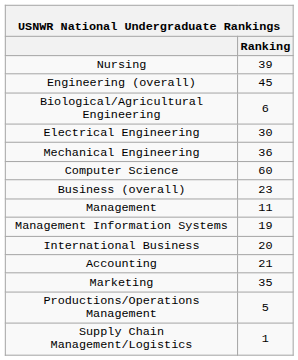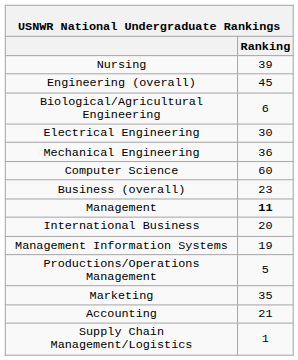(265, 208) normal -> (265, 208) bold
rows swapped: (121, 227) <-> (121, 245)
rows swapped: (121, 264) <-> (121, 308)
